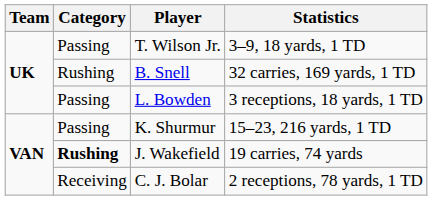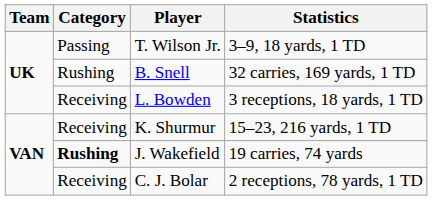(84, 99) Passing -> (92, 99) Receiving
(84, 126) Passing -> (92, 126) Receiving
